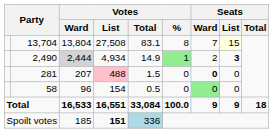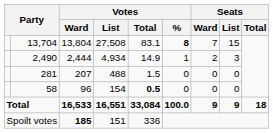(186, 43) normal -> (186, 43) bold
(234, 43) lightyellow background -> (234, 43) no background
(79, 58) lightgrey background -> (79, 58) no background
(186, 58) lightgreen background -> (186, 58) no background
(237, 58) bold -> (237, 58) normal
(118, 74) pink background -> (118, 74) no background
(215, 74) bold -> (215, 74) normal
(153, 89) normal -> (153, 89) bold
(215, 89) lightgreen background -> (215, 89) no background
(83, 120) normal -> (83, 120) bold
(118, 120) bold -> (118, 120) normal
(152, 120) lightblue background -> (152, 120) no background
